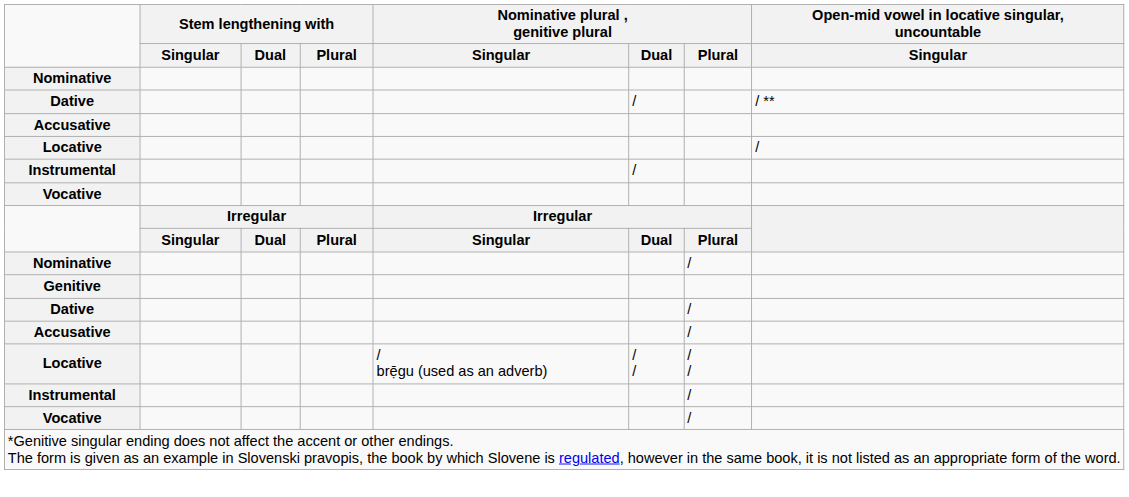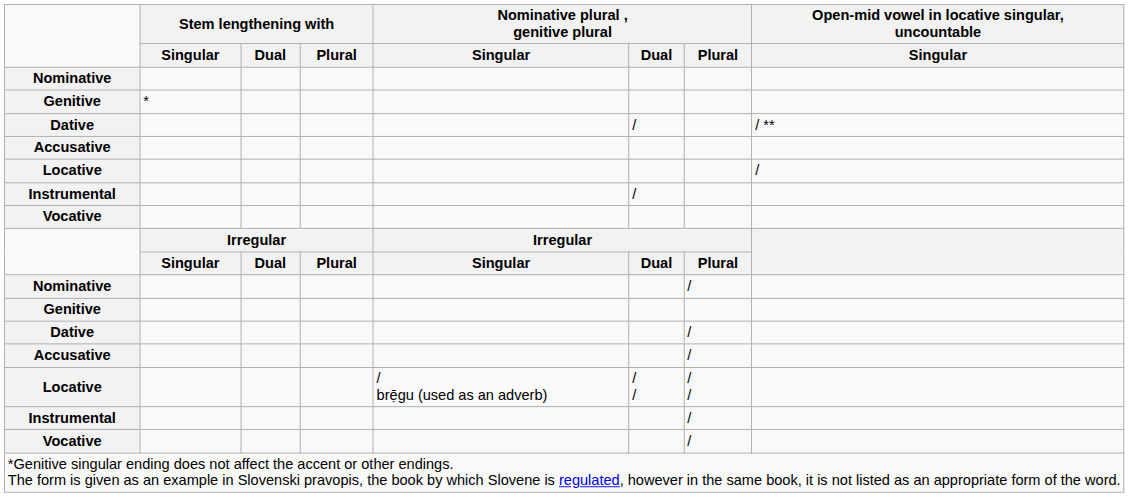+ row: (72, 101)
